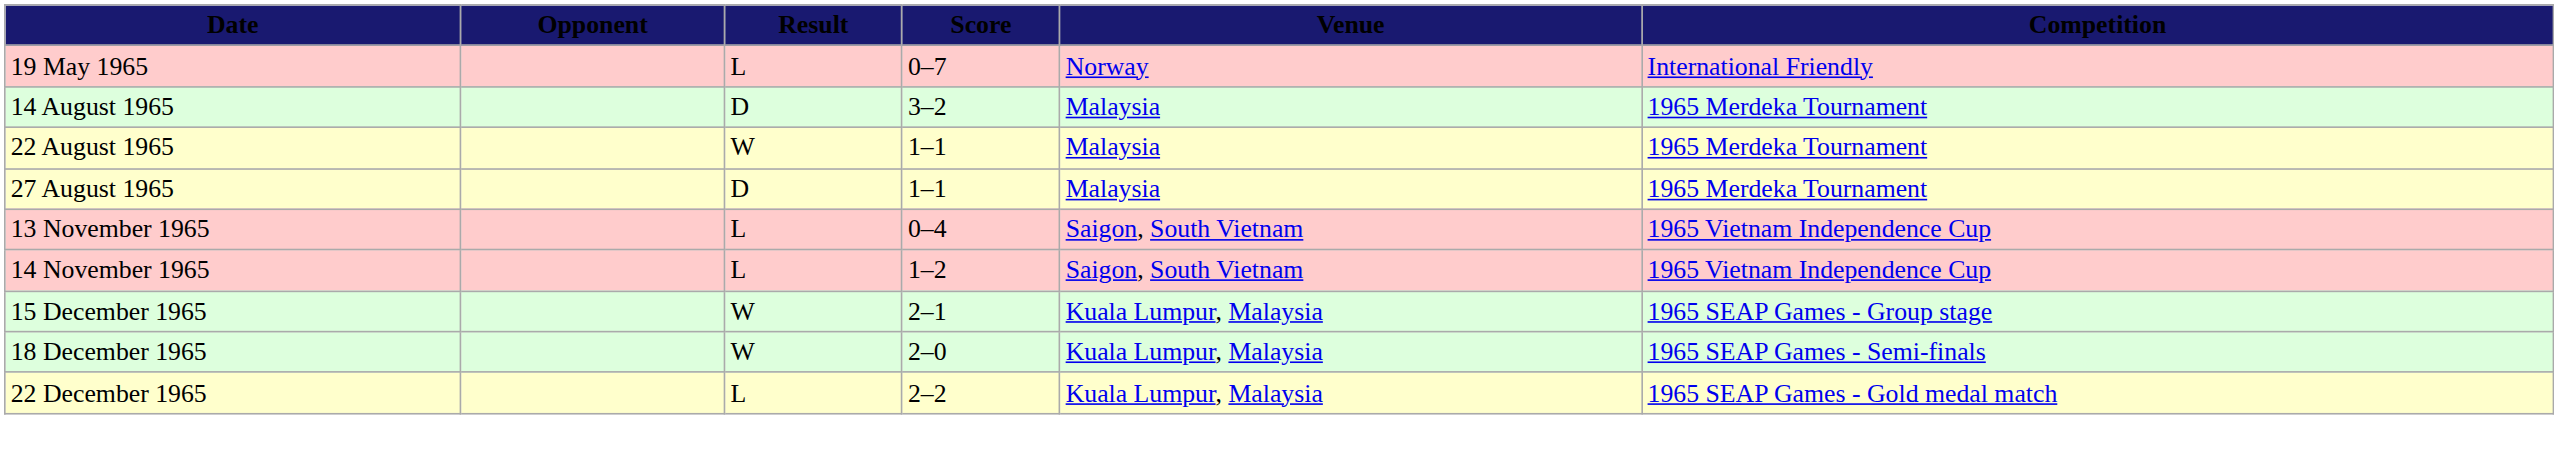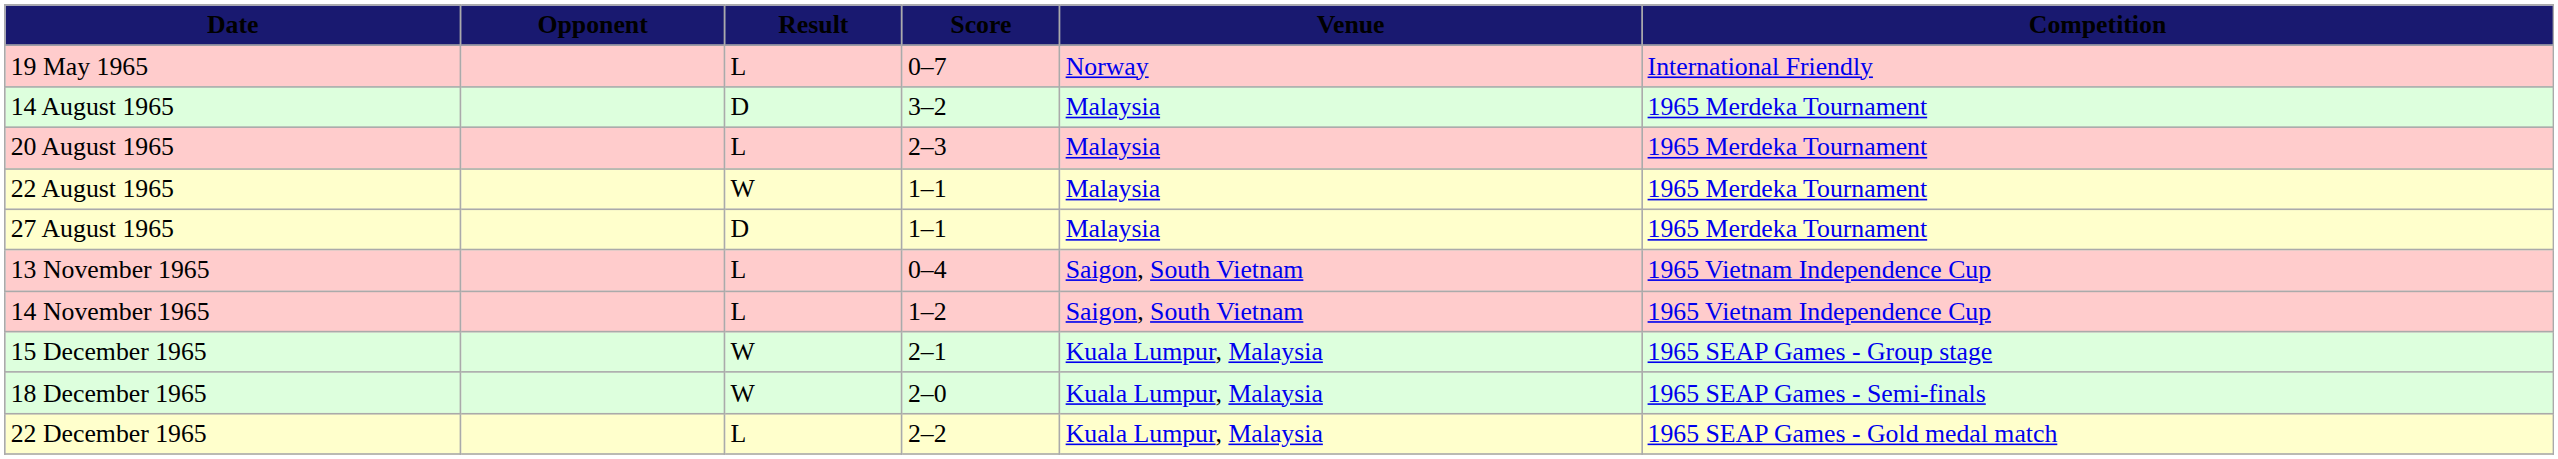+ row: (92, 147)
